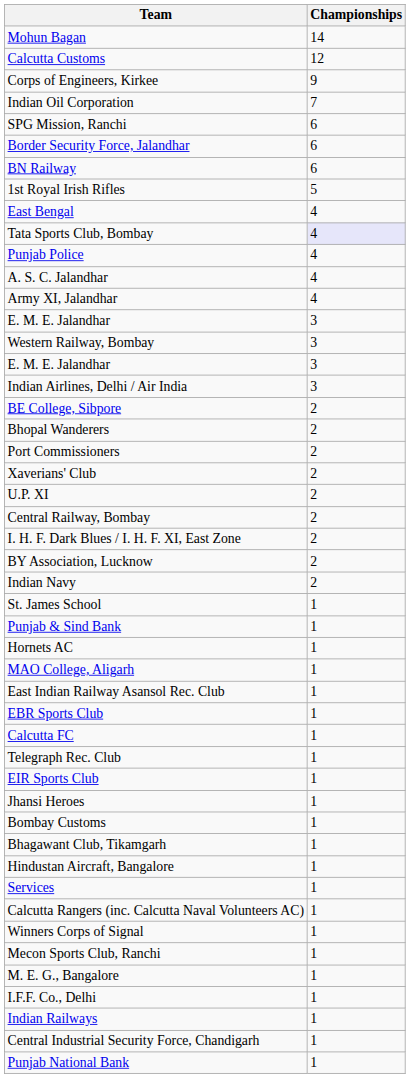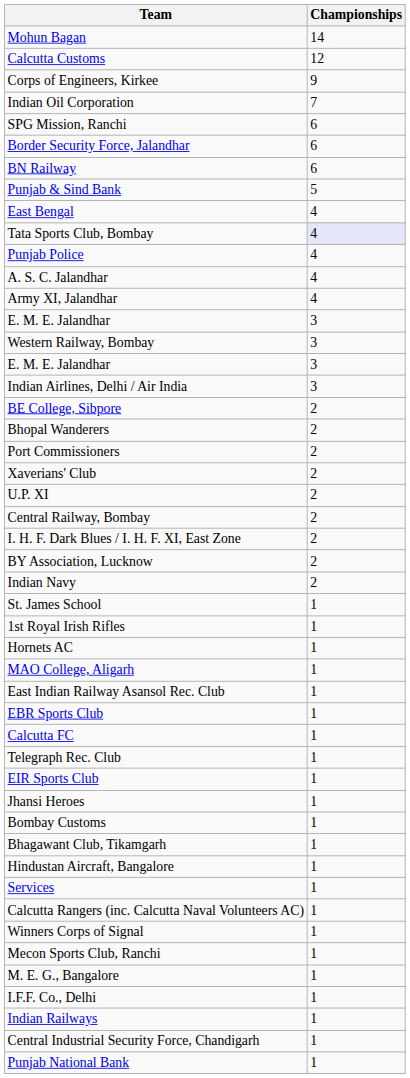(66, 189) 1st Royal Irish Rifles -> (64, 189) Punjab & Sind Bank
(64, 626) Punjab & Sind Bank -> (66, 626) 1st Royal Irish Rifles
